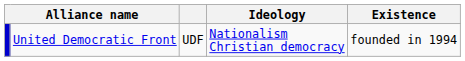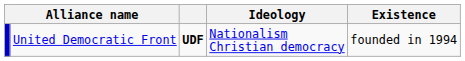(193, 40) normal -> (193, 40) bold
